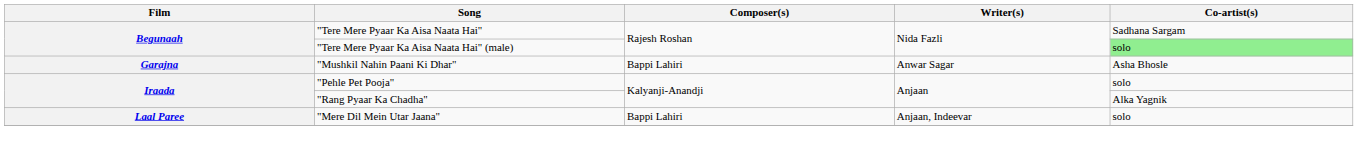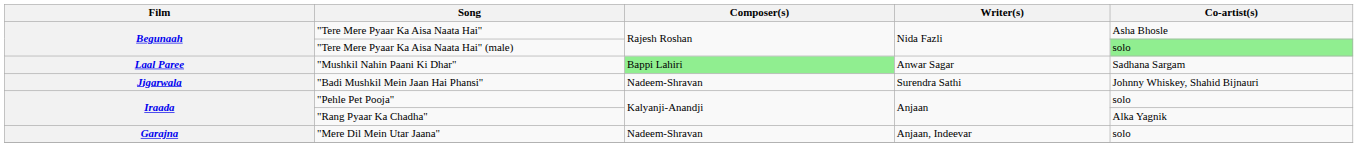(1149, 30) Sadhana Sargam -> (1140, 30) Asha Bhosle
(159, 64) Garajna -> (159, 64) Laal Paree
(655, 64) no background -> (655, 64) lightgreen background
(1140, 64) Asha Bhosle -> (1149, 64) Sadhana Sargam
+ row: (400, 82)
(159, 116) Laal Paree -> (159, 133) Garajna
(655, 116) Bappi Lahiri -> (665, 133) Nadeem-Shravan
